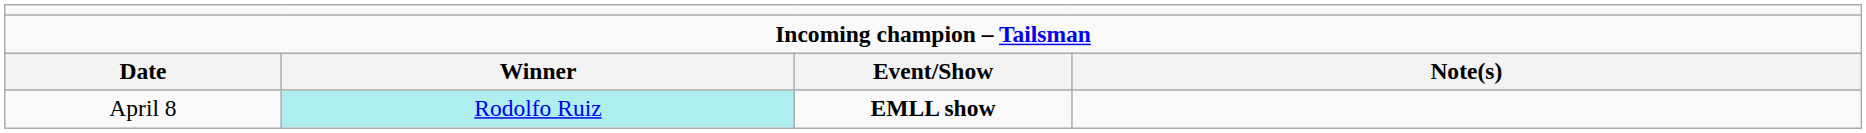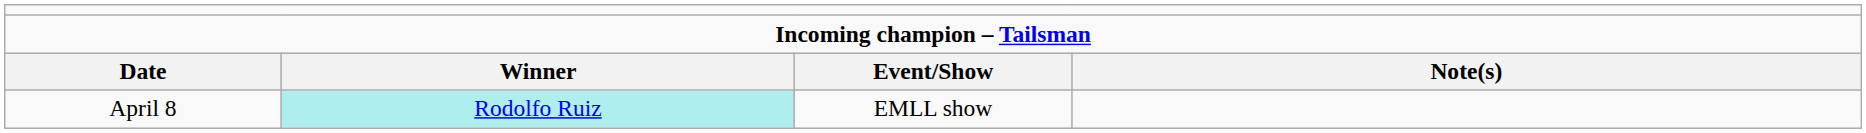(933, 108) bold -> (933, 108) normal
